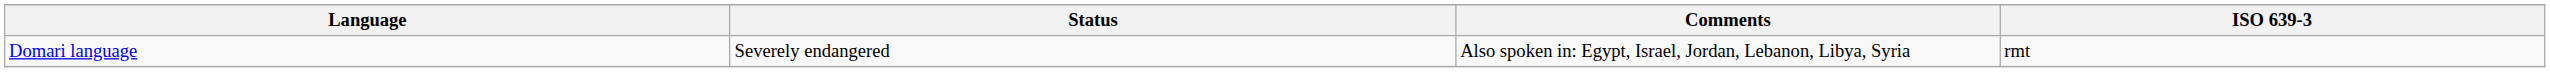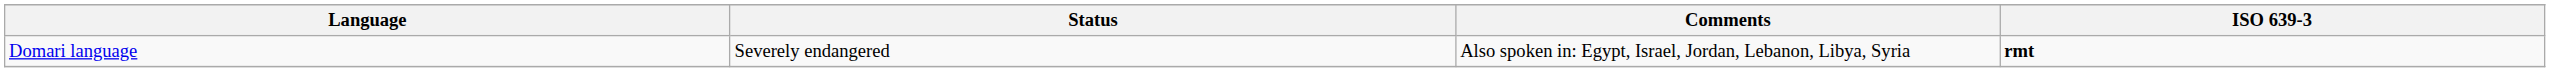(2017, 50) normal -> (2019, 50) bold
